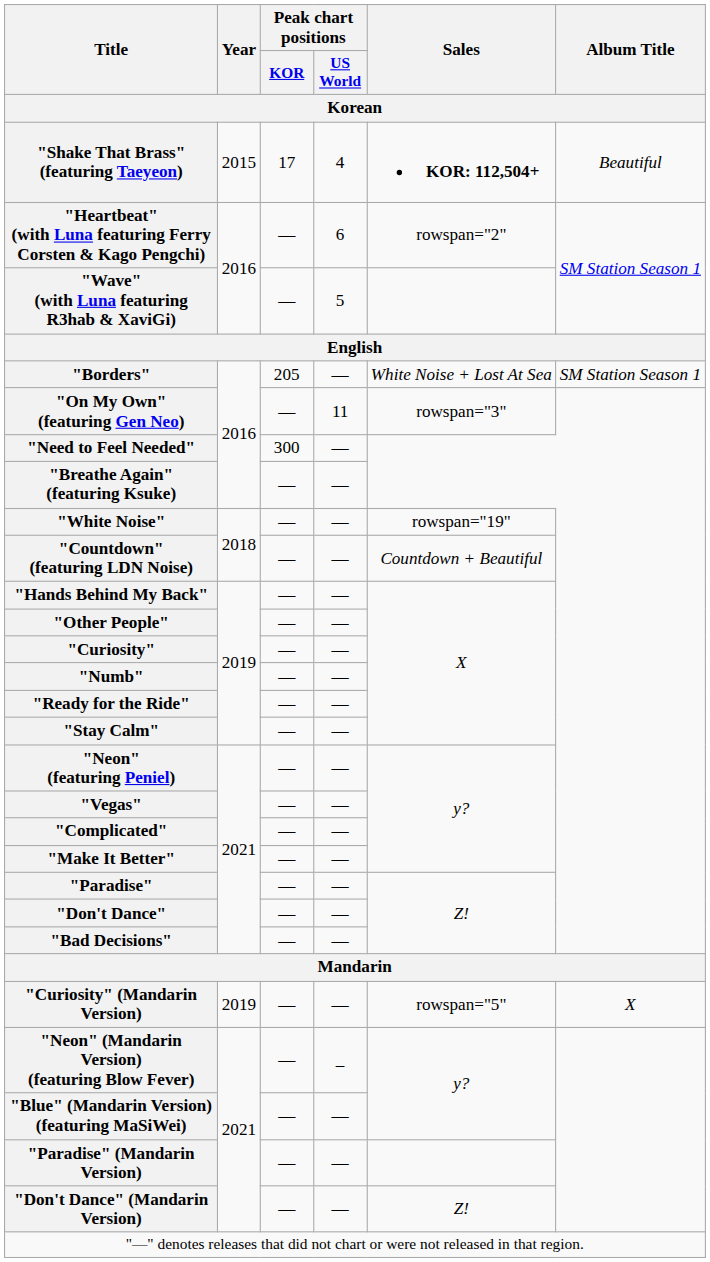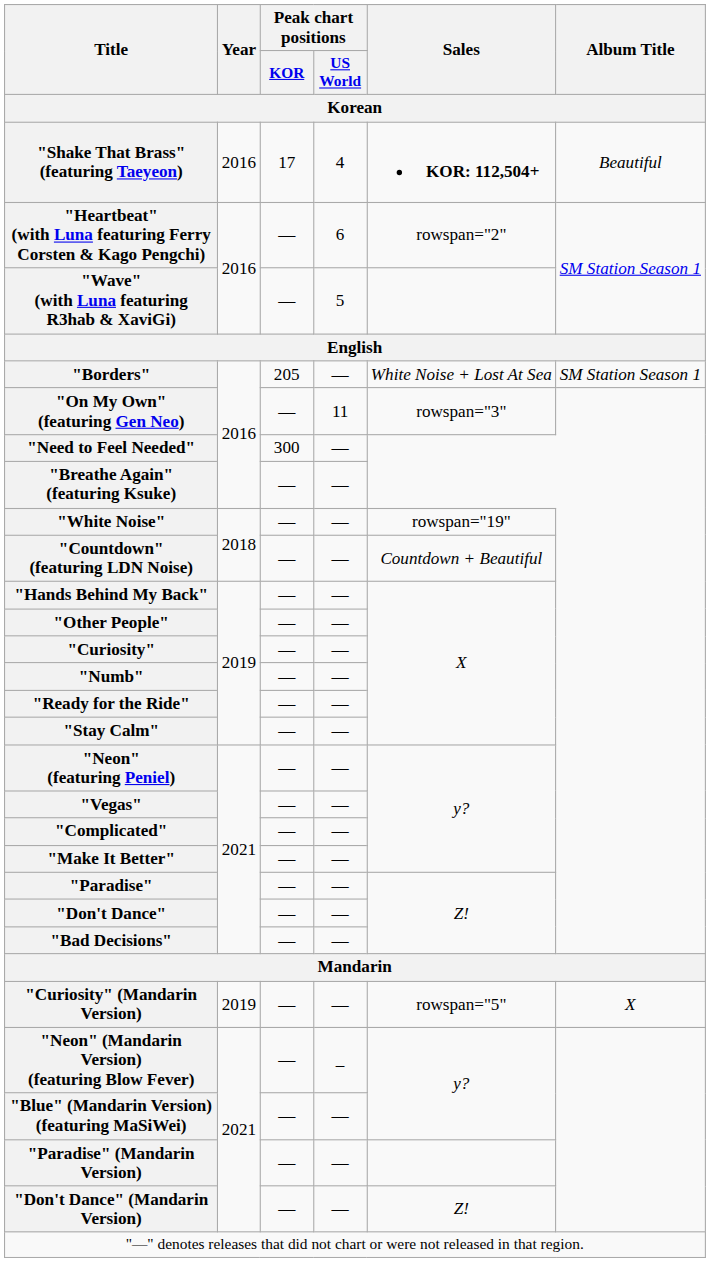(239, 161) 2015 -> (239, 161) 2016
